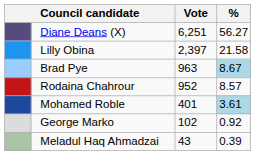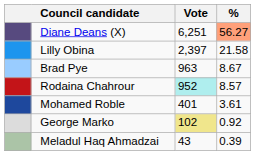(234, 31) no background -> (234, 31) lightsalmon background
(230, 68) lightblue background -> (230, 68) no background
(188, 86) no background -> (188, 86) paleturquoise background
(230, 104) lightblue background -> (230, 104) no background
(188, 123) no background -> (188, 123) khaki background
